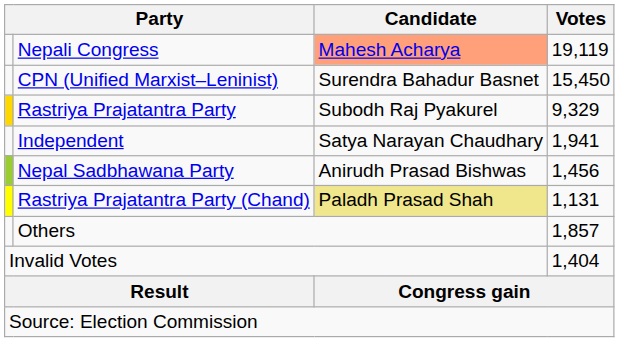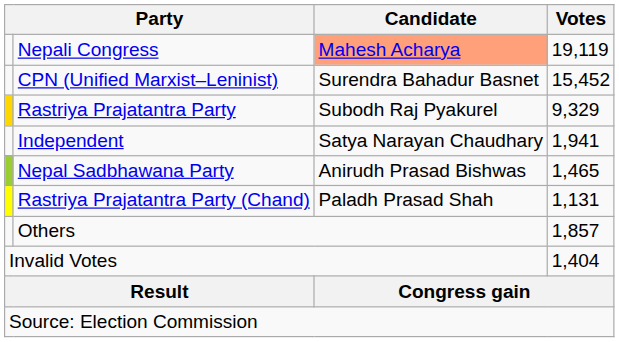(581, 79) 15,450 -> (581, 79) 15,452
(576, 170) 1,456 -> (576, 170) 1,465
(406, 200) khaki background -> (406, 200) no background
